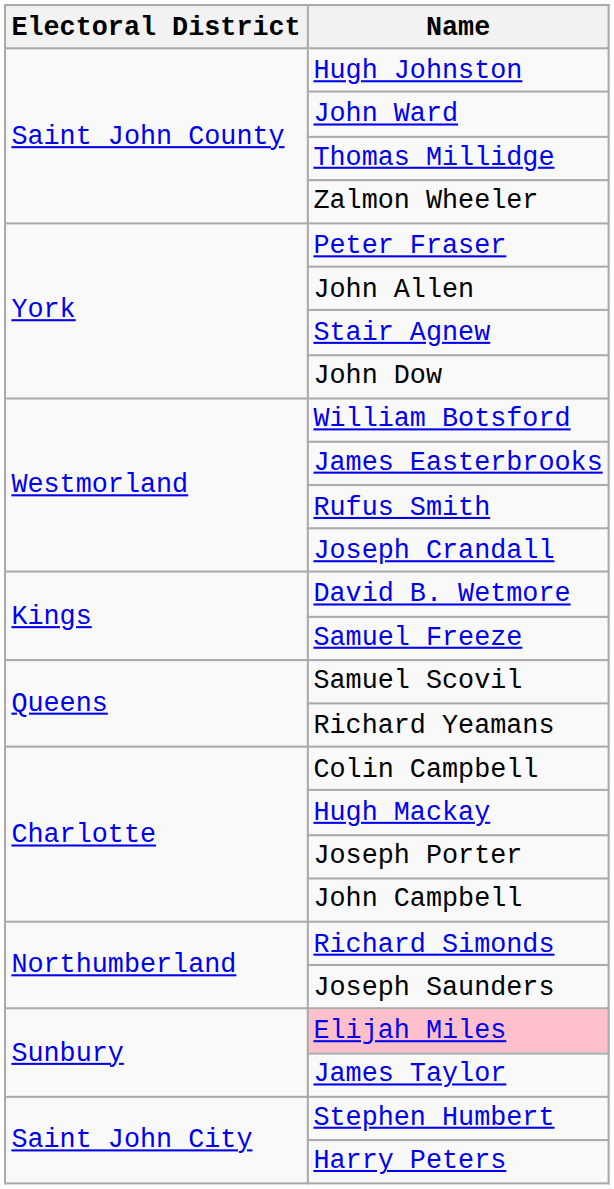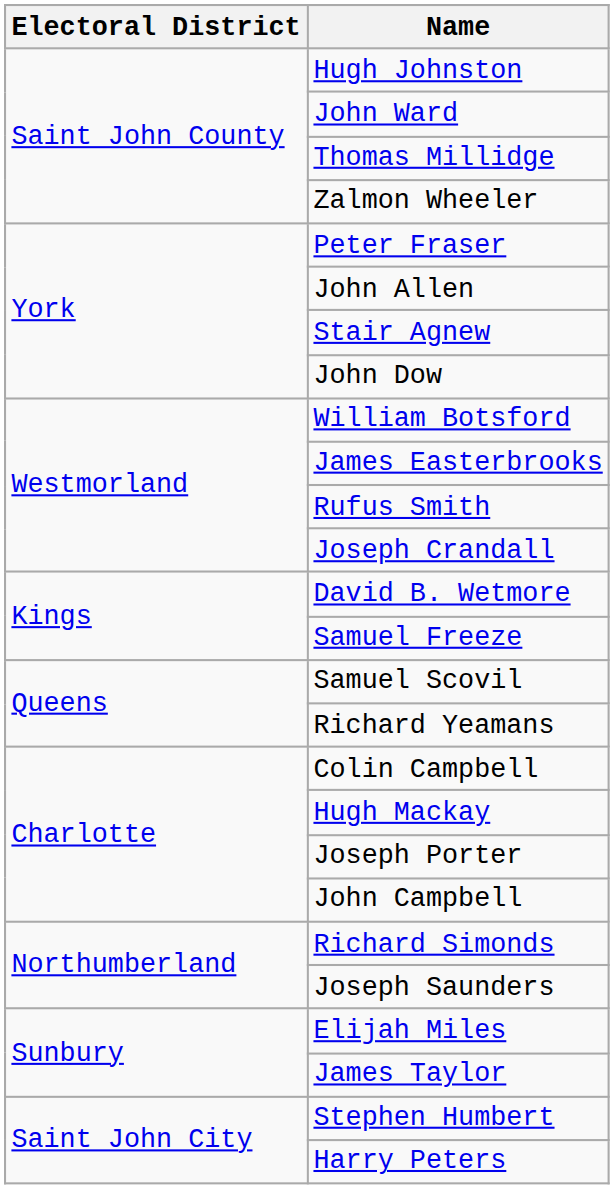(410, 1031) pink background -> (410, 1031) no background
